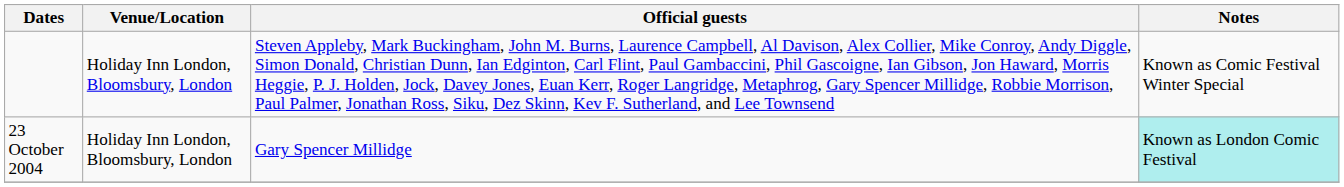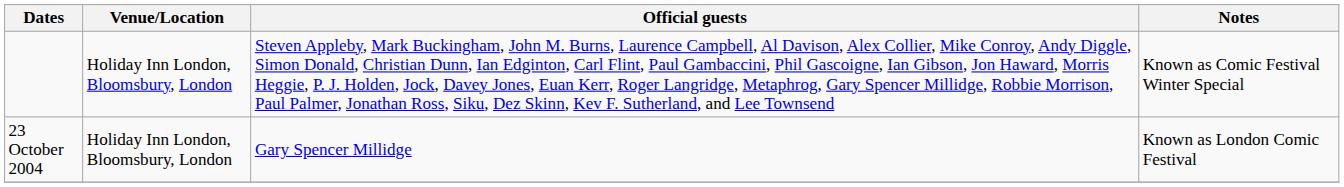(1231, 149) paleturquoise background -> (1231, 149) no background
